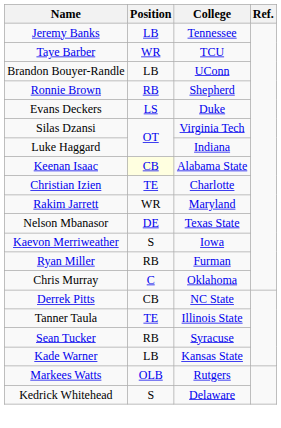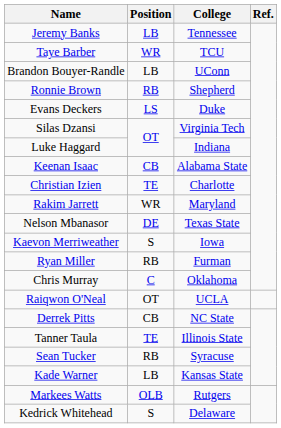(151, 166) lightyellow background -> (151, 166) no background
+ row: (66, 299)
